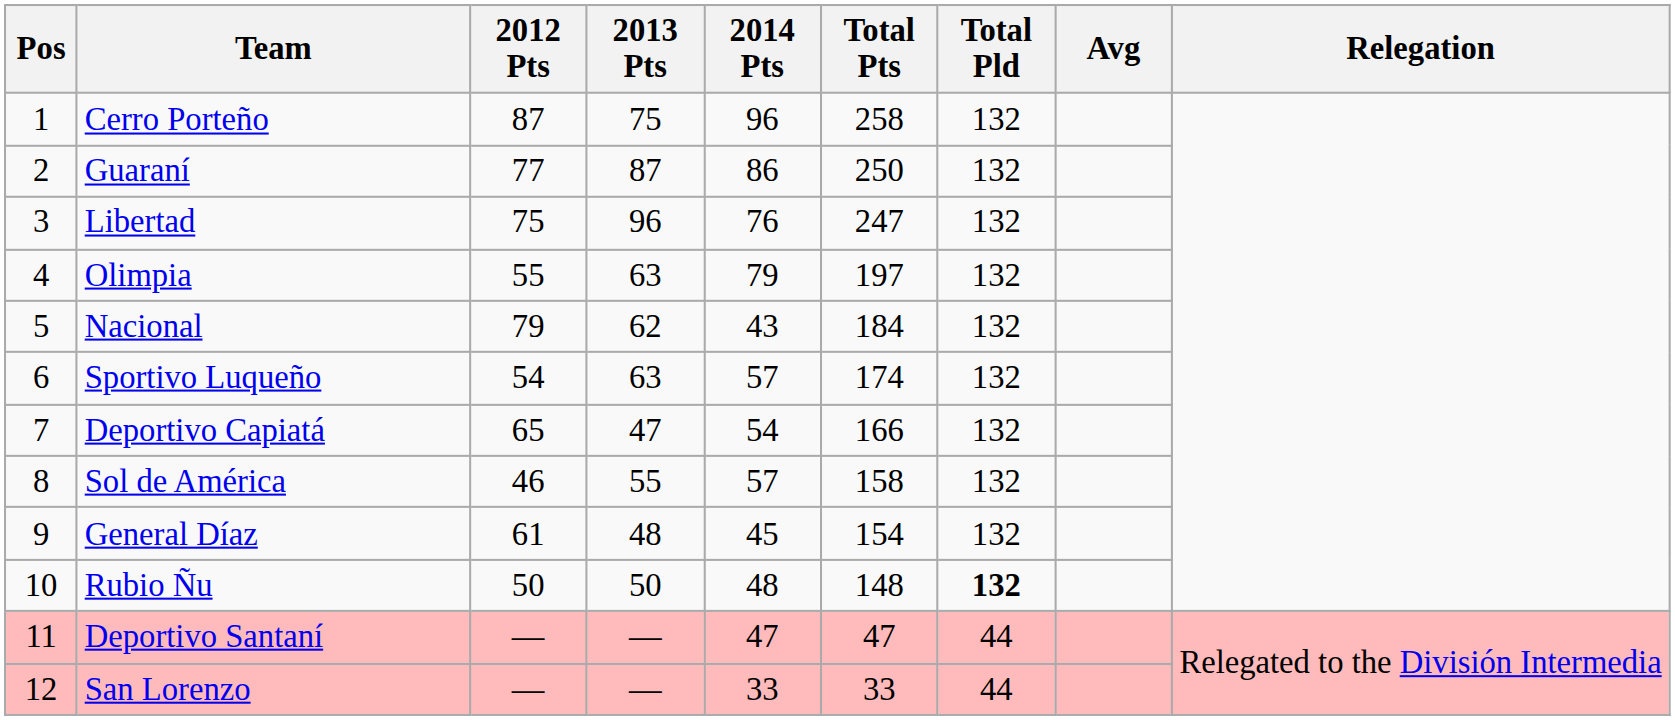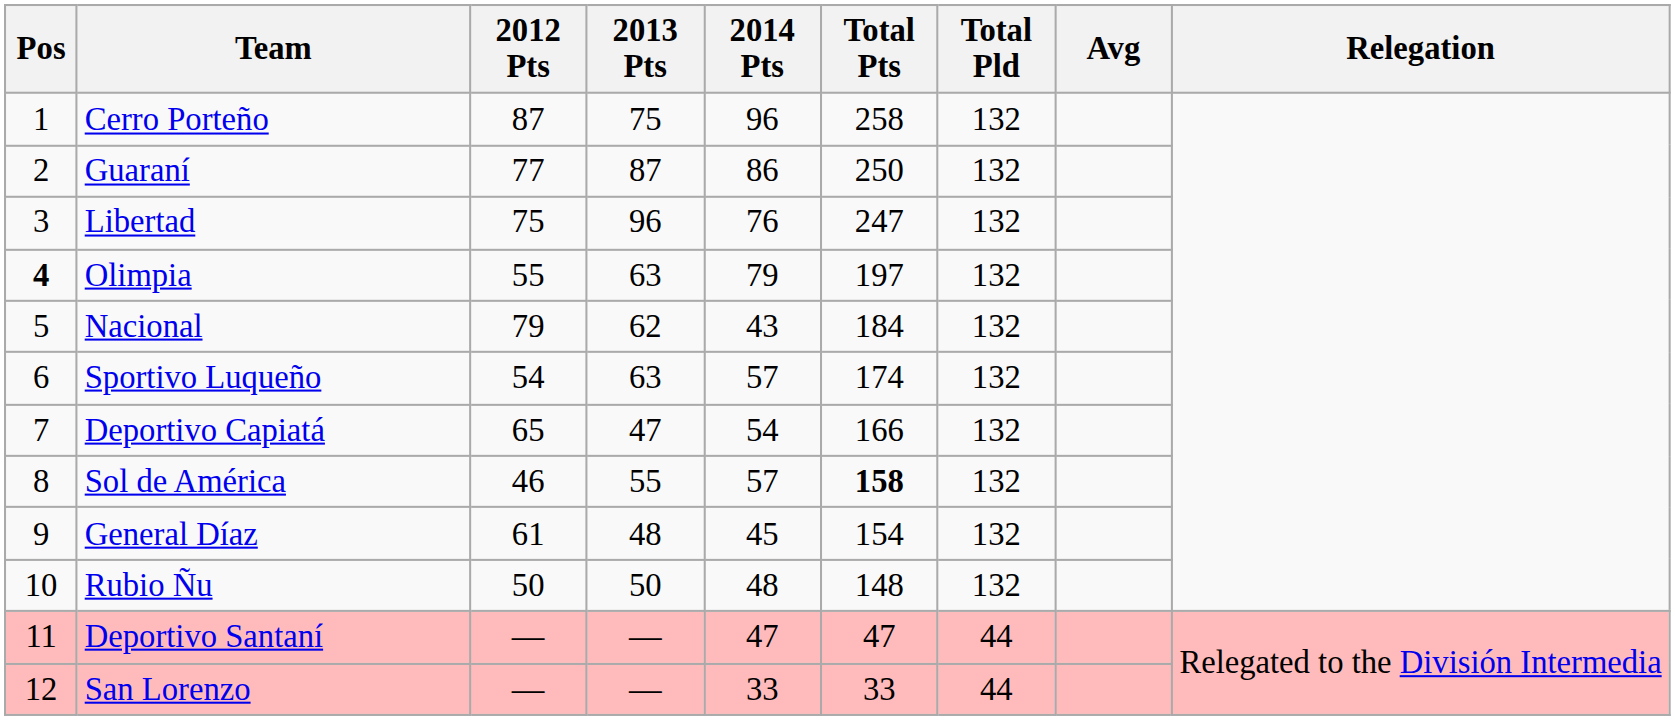(41, 274) normal -> (41, 274) bold
(879, 481) normal -> (879, 481) bold
(996, 584) bold -> (996, 584) normal
